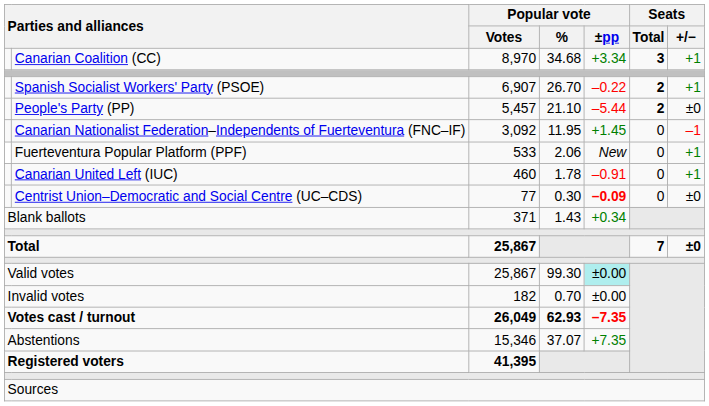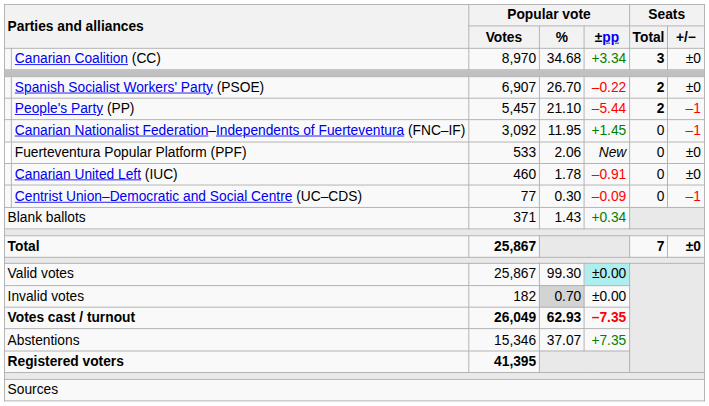(693, 59) +1 -> (693, 59) ±0
(693, 87) +1 -> (693, 87) ±0
(693, 109) ±0 -> (693, 109) –1
(693, 152) +1 -> (693, 152) ±0
(693, 174) +1 -> (693, 174) ±0
(609, 196) bold -> (609, 196) normal
(693, 196) ±0 -> (693, 196) –1
(568, 296) no background -> (568, 296) lightgrey background
